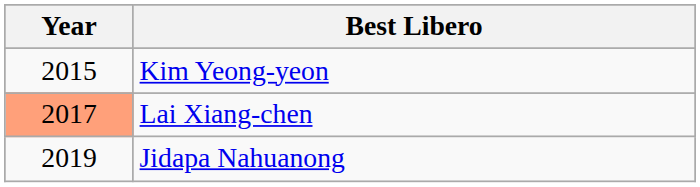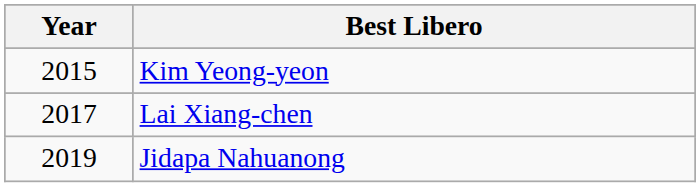(69, 114) lightsalmon background -> (69, 114) no background
